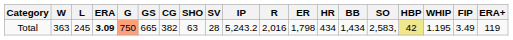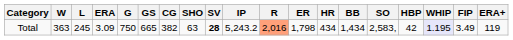(105, 28) bold -> (105, 28) normal
(128, 28) lightsalmon background -> (128, 28) no background
(214, 28) normal -> (214, 28) bold
(274, 28) no background -> (274, 28) lightsalmon background
(411, 28) khaki background -> (411, 28) no background
(439, 28) no background -> (439, 28) lavender background
